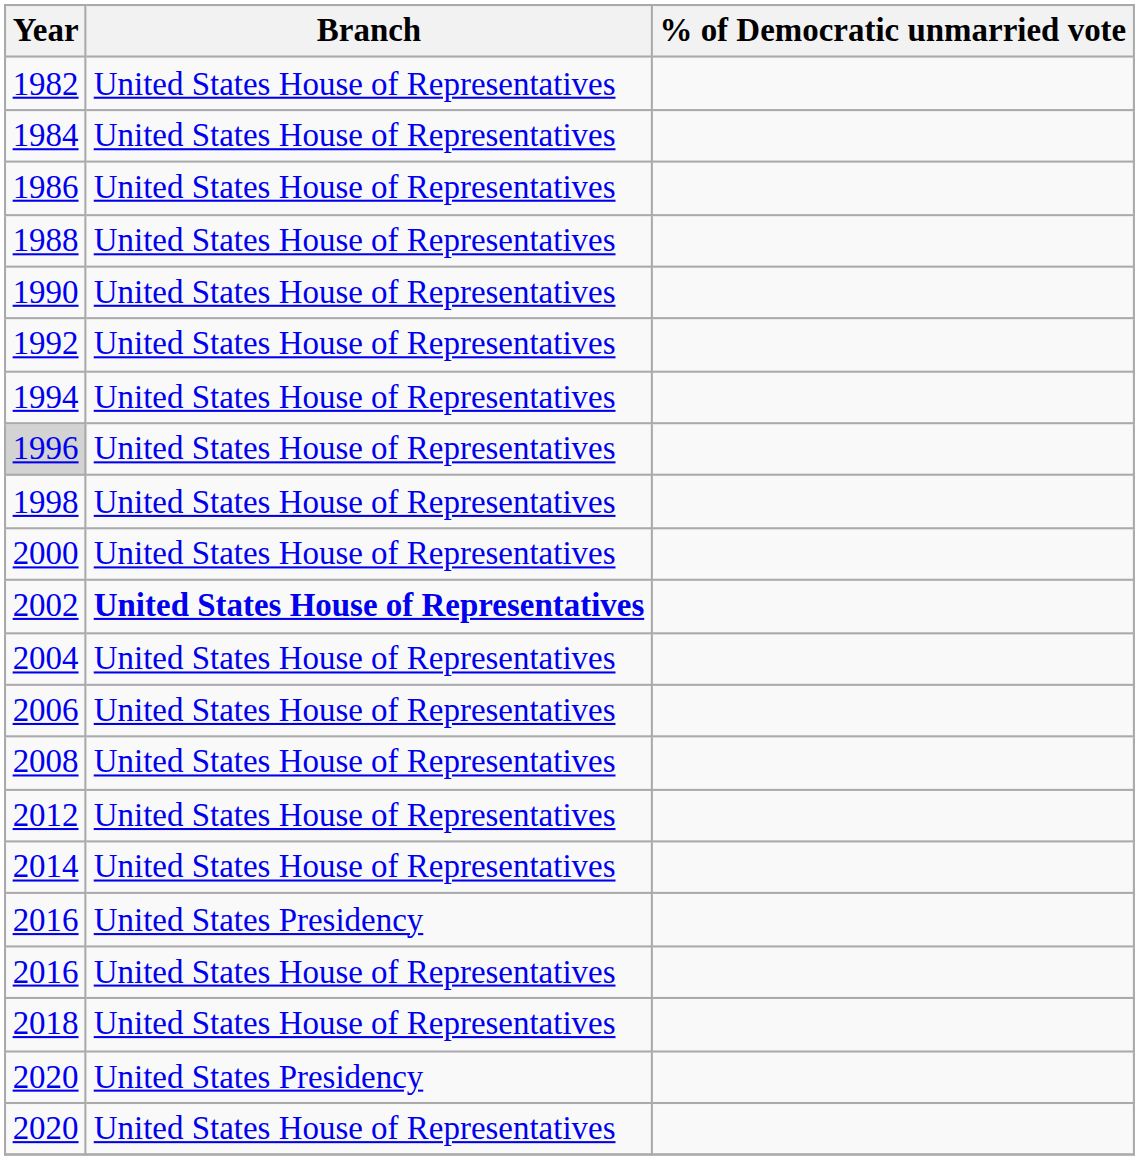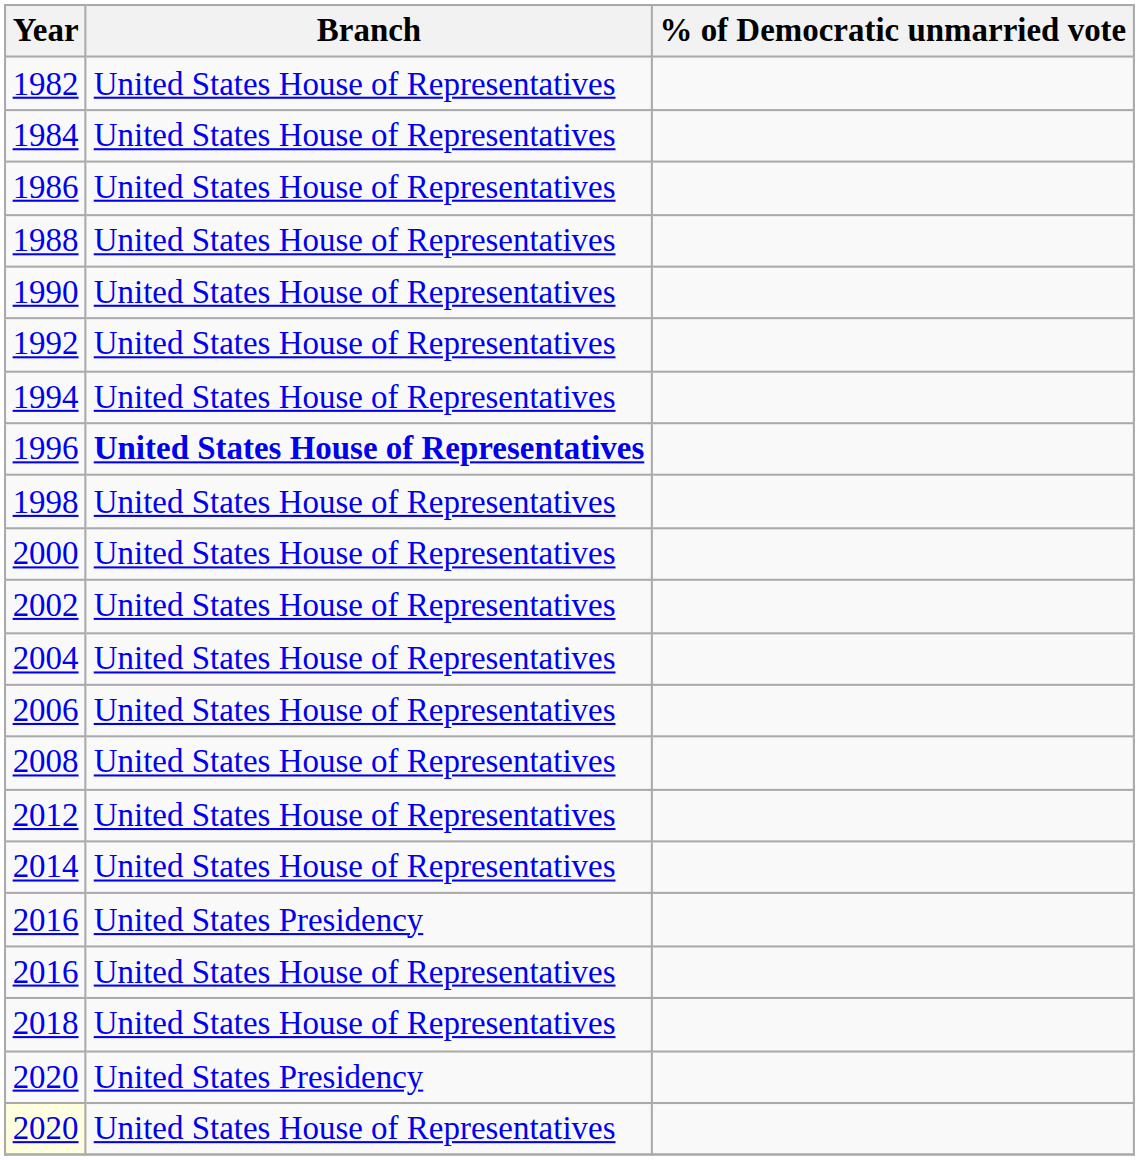(46, 448) lightgrey background -> (46, 448) no background
(355, 448) normal -> (369, 448) bold
(369, 605) bold -> (355, 605) normal
(46, 1128) no background -> (46, 1128) lightyellow background
